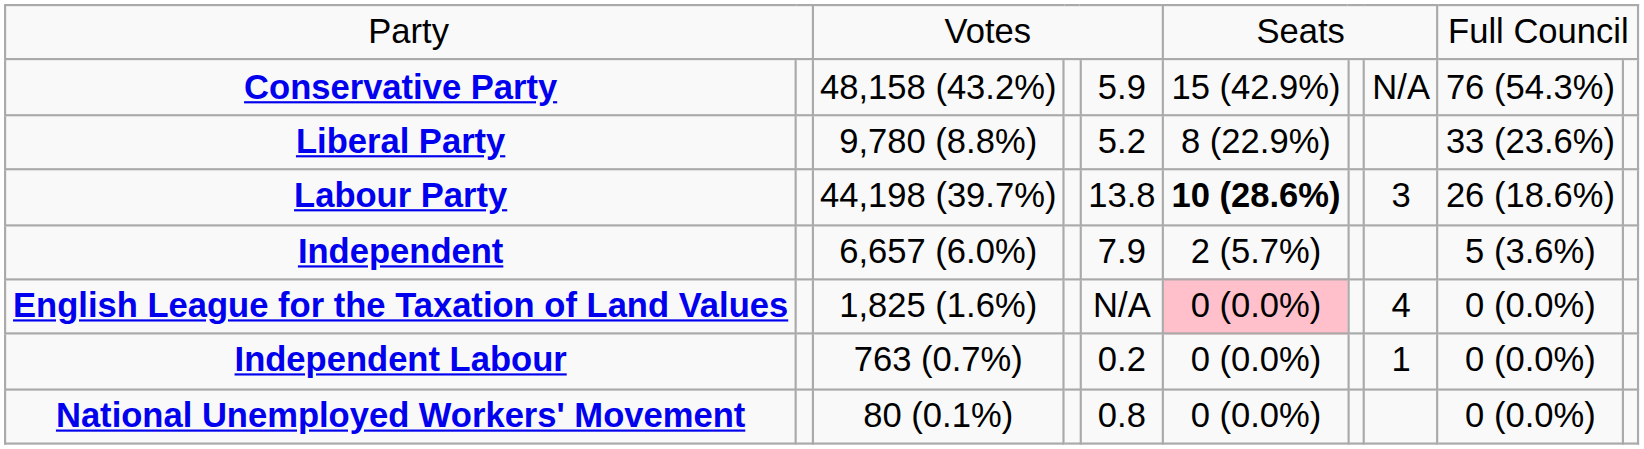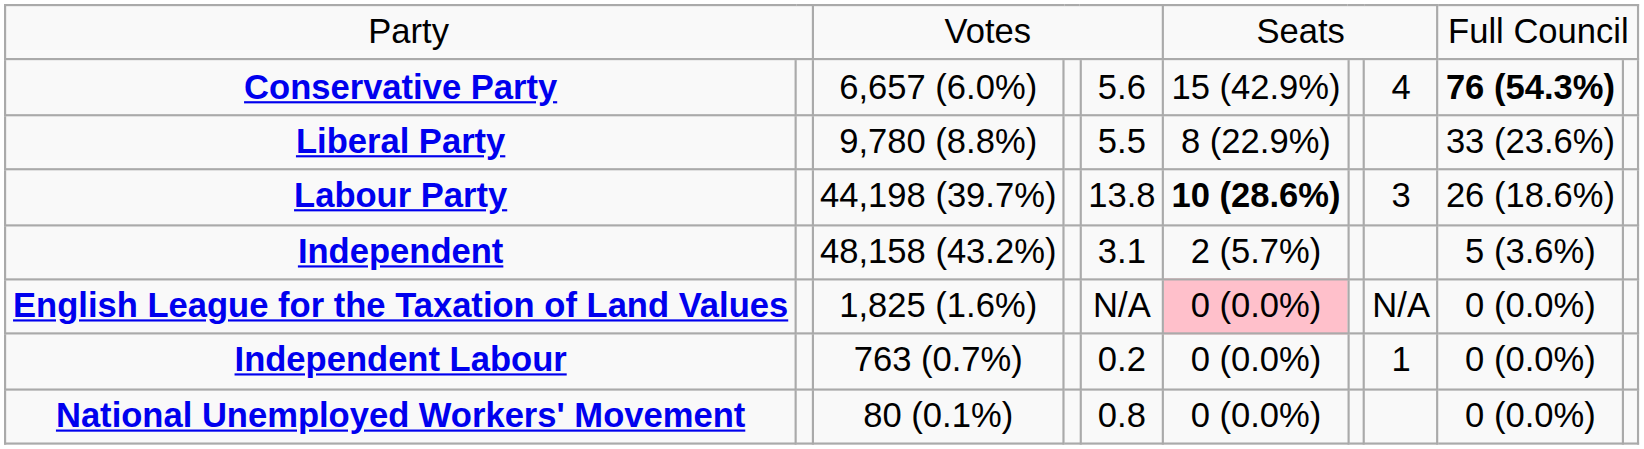(938, 86) 48,158 (43.2%) -> (938, 86) 6,657 (6.0%)
(1122, 86) 5.9 -> (1122, 86) 5.6
(1401, 86) N/A -> (1401, 86) 4
(1530, 86) normal -> (1530, 86) bold
(1122, 141) 5.2 -> (1122, 141) 5.5
(938, 251) 6,657 (6.0%) -> (938, 251) 48,158 (43.2%)
(1122, 251) 7.9 -> (1122, 251) 3.1
(1401, 305) 4 -> (1401, 305) N/A
